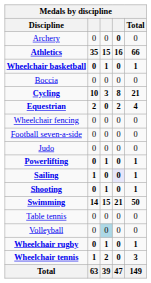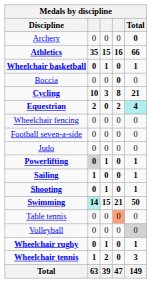(118, 39) bold -> (118, 39) normal
(136, 39) normal -> (136, 39) bold
(118, 80) normal -> (118, 80) bold
(136, 107) no background -> (136, 107) paleturquoise background
(94, 162) no background -> (94, 162) lightgrey background
(118, 175) lavender background -> (118, 175) no background
(94, 203) no background -> (94, 203) paleturquoise background
(118, 216) no background -> (118, 216) lightsalmon background
(106, 230) lightblue background -> (106, 230) no background
(136, 230) no background -> (136, 230) lightgrey background
